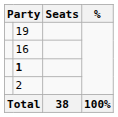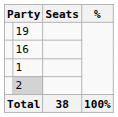(19, 67) bold -> (19, 67) normal
(19, 85) no background -> (19, 85) lightgrey background
